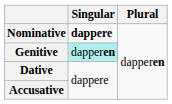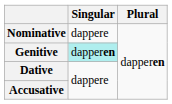(92, 33) bold -> (90, 33) normal
